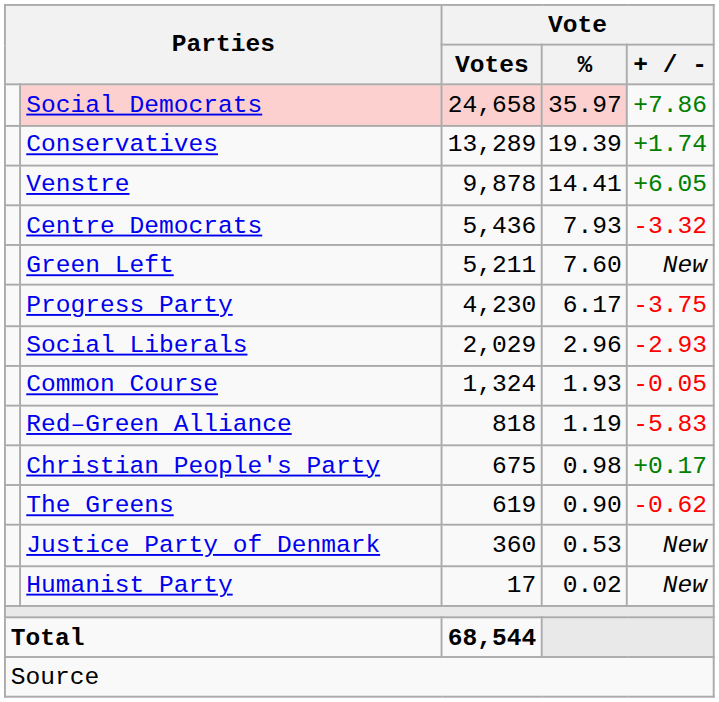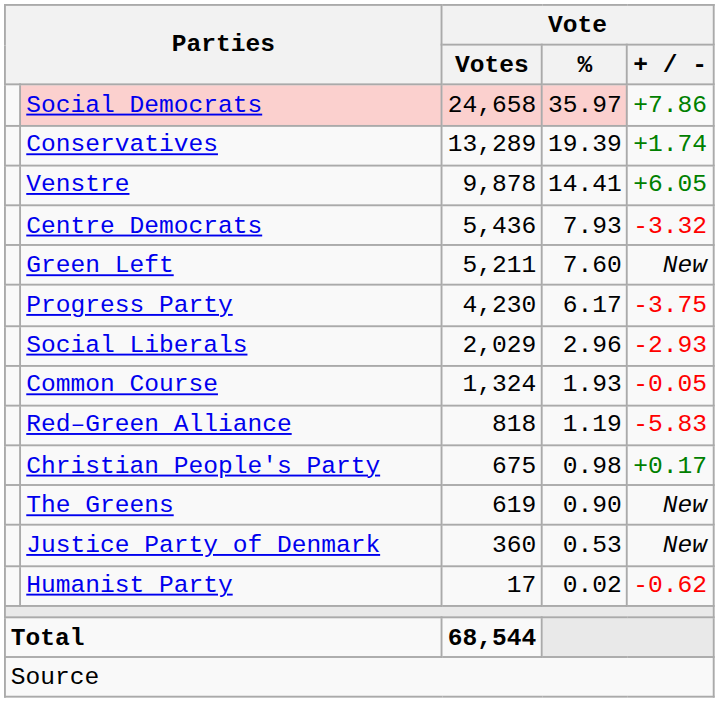(670, 505) -0.62 -> (685, 505) New
(685, 586) New -> (670, 586) -0.62
